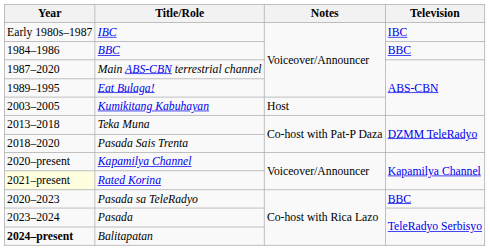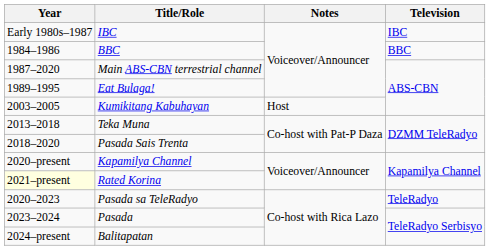(399, 198) BBC -> (413, 198) TeleRadyo
(40, 236) bold -> (39, 236) normal
